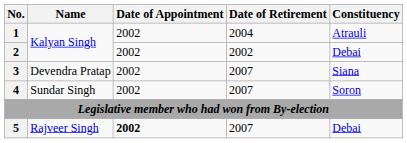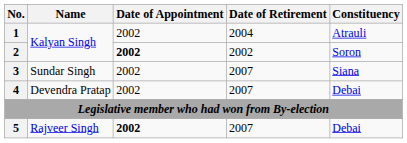(128, 52) normal -> (128, 52) bold
(347, 52) Debai -> (347, 52) Soron
(70, 71) Devendra Pratap -> (63, 71) Sundar Singh
(63, 90) Sundar Singh -> (70, 90) Devendra Pratap
(347, 90) Soron -> (347, 90) Debai
